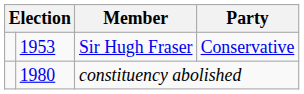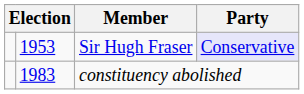(247, 46) no background -> (247, 46) lavender background
(37, 74) 1980 -> (37, 74) 1983
